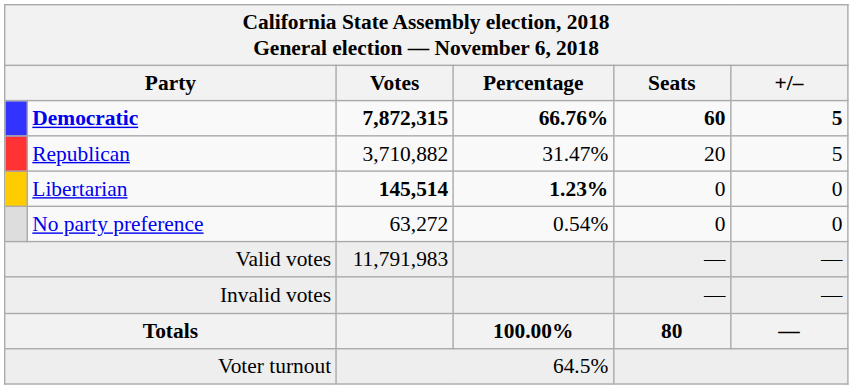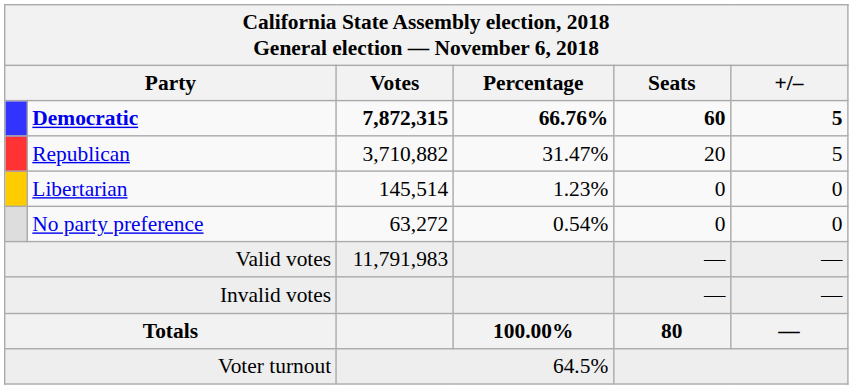(413, 189) bold -> (413, 189) normal
(579, 189) bold -> (581, 189) normal
